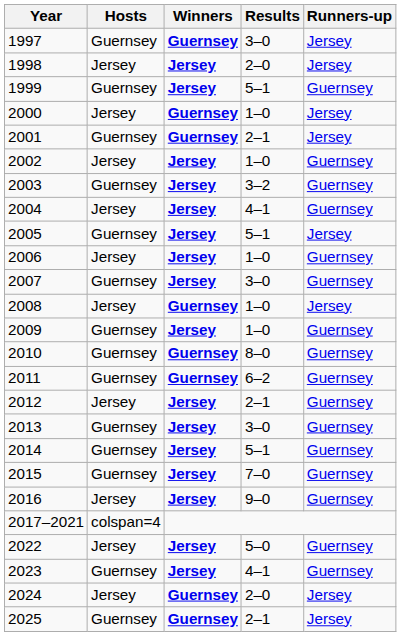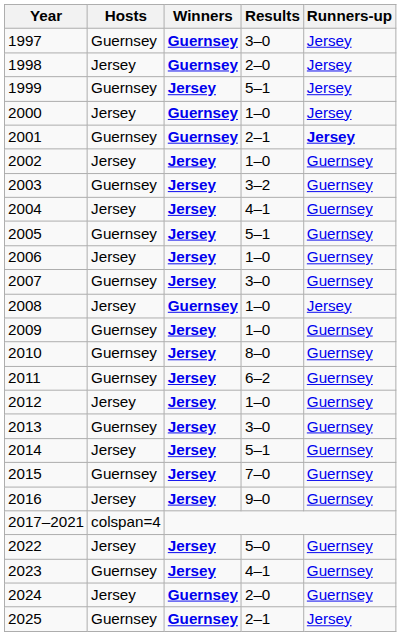(192, 64) Jersey -> (203, 64) Guernsey
(340, 88) Guernsey -> (329, 88) Jersey
(329, 137) normal -> (331, 137) bold
(329, 233) Jersey -> (340, 233) Guernsey
(203, 354) Guernsey -> (192, 354) Jersey
(203, 378) Guernsey -> (192, 378) Jersey
(258, 402) 2–1 -> (258, 402) 1–0
(124, 450) Guernsey -> (113, 450) Jersey
(329, 595) Jersey -> (340, 595) Guernsey
